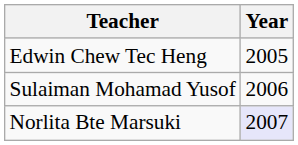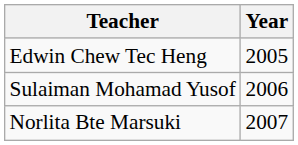(267, 122) lavender background -> (267, 122) no background
